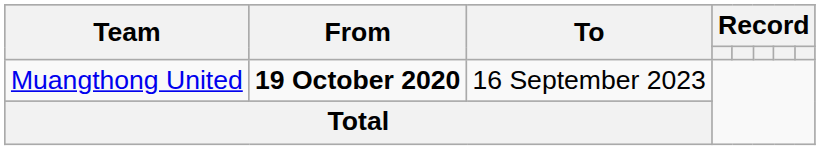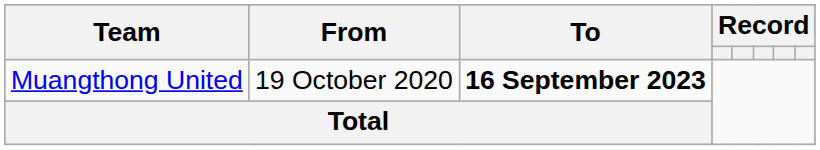(358, 79) bold -> (354, 79) normal
(589, 79) normal -> (585, 79) bold
